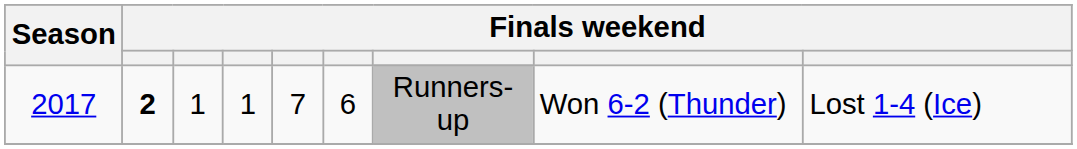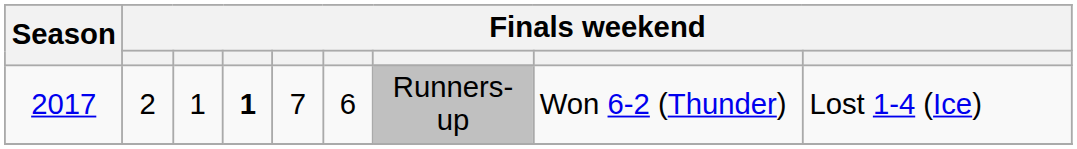(148, 104) bold -> (148, 104) normal
(248, 104) normal -> (248, 104) bold
